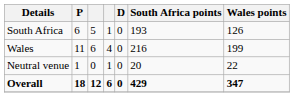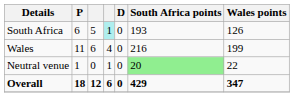(109, 30) no background -> (109, 30) paleturquoise background
(136, 65) no background -> (136, 65) lightgreen background
